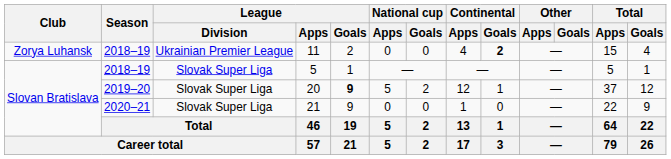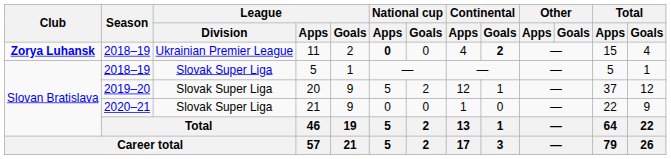(53, 51) normal -> (53, 51) bold
(388, 51) normal -> (388, 51) bold
(350, 88) bold -> (350, 88) normal
